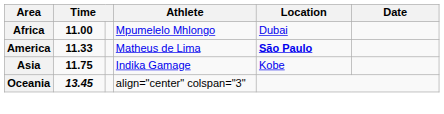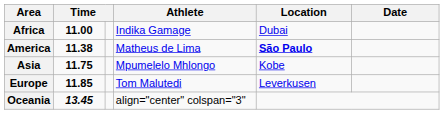(166, 30) Mpumelelo Mhlongo -> (153, 30) Indika Gamage
(79, 48) 11.33 -> (79, 48) 11.38
(153, 65) Indika Gamage -> (166, 65) Mpumelelo Mhlongo
+ row: (29, 83)
